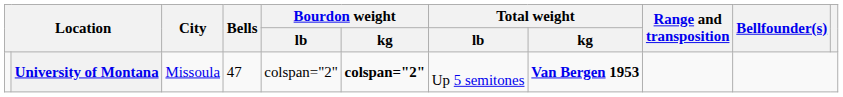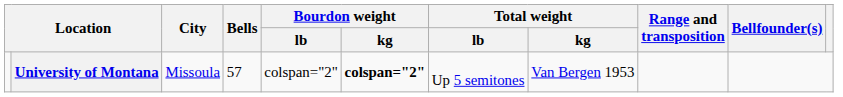(234, 71) 47 -> (234, 71) 57
(585, 71) bold -> (583, 71) normal
